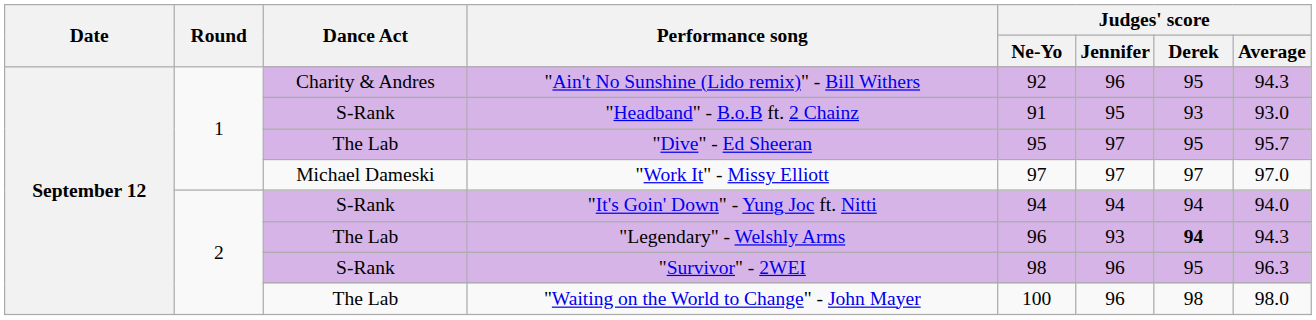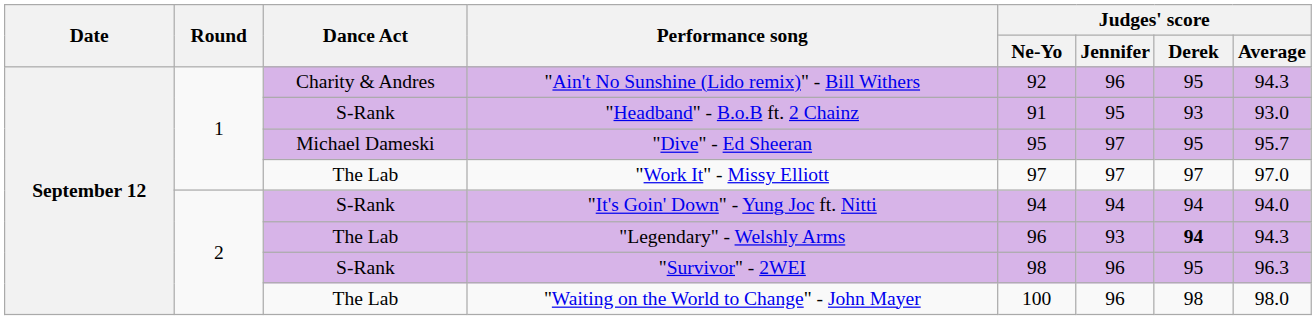(365, 143) The Lab -> (365, 143) Michael Dameski
(365, 174) Michael Dameski -> (365, 174) The Lab
